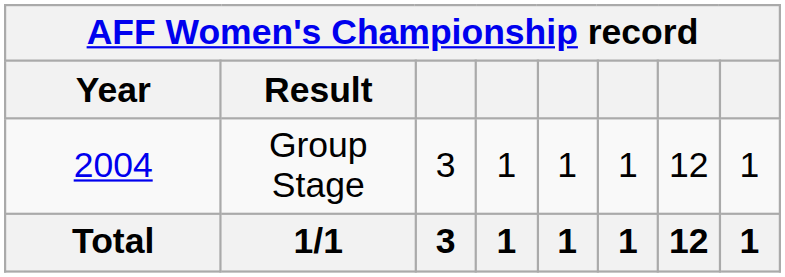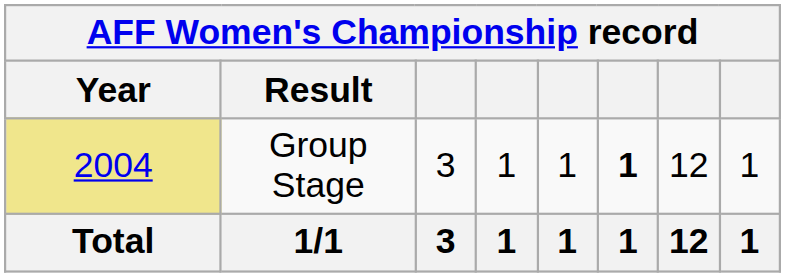(113, 165) no background -> (113, 165) khaki background
(628, 165) normal -> (628, 165) bold
